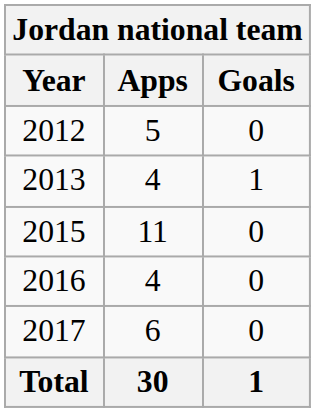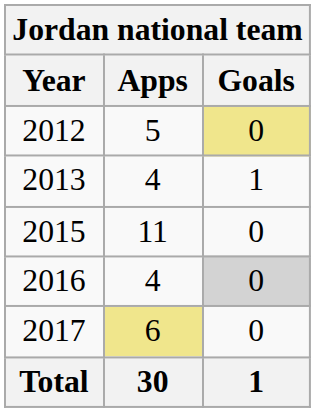(256, 130) no background -> (256, 130) khaki background
(256, 280) no background -> (256, 280) lightgrey background
(153, 331) no background -> (153, 331) khaki background
